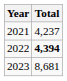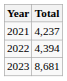(47, 48) bold -> (47, 48) normal
